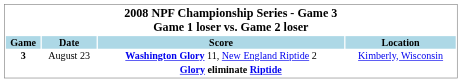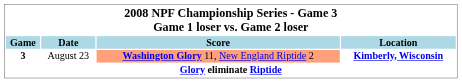(221, 56) no background -> (218, 56) lightsalmon background
(401, 56) normal -> (398, 56) bold
